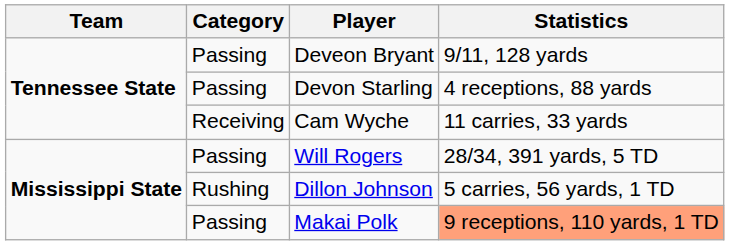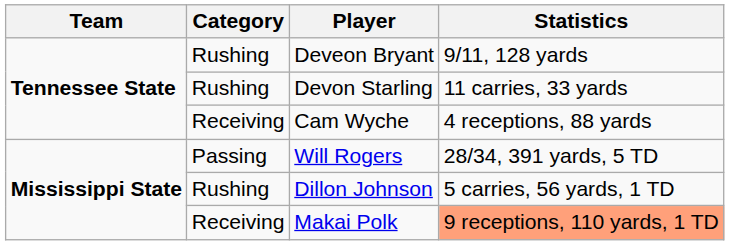(229, 54) Passing -> (231, 54) Rushing
(229, 88) Passing -> (231, 88) Rushing
(548, 88) 4 receptions, 88 yards -> (536, 88) 11 carries, 33 yards
(536, 121) 11 carries, 33 yards -> (548, 121) 4 receptions, 88 yards
(229, 222) Passing -> (238, 222) Receiving
